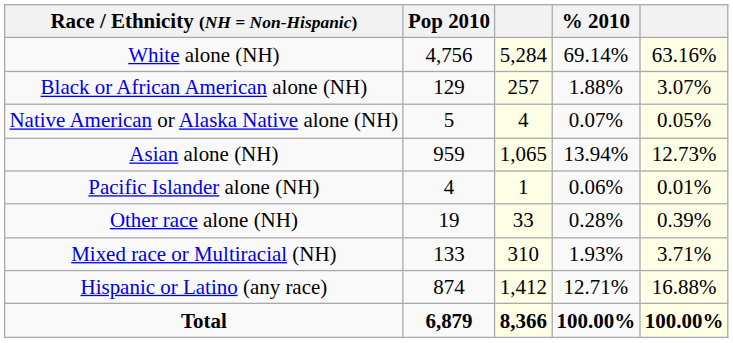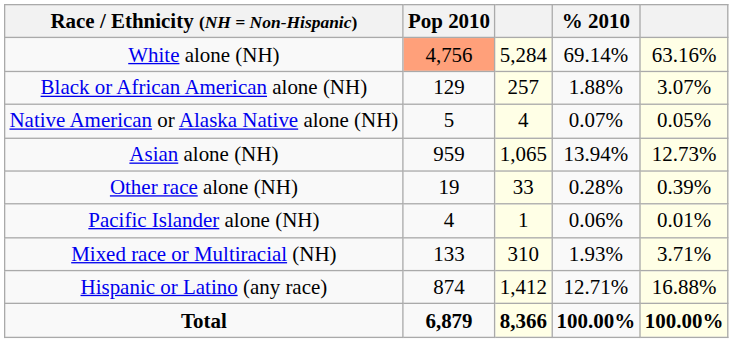(449, 54) no background -> (449, 54) lightsalmon background
rows swapped: (204, 187) <-> (204, 220)
